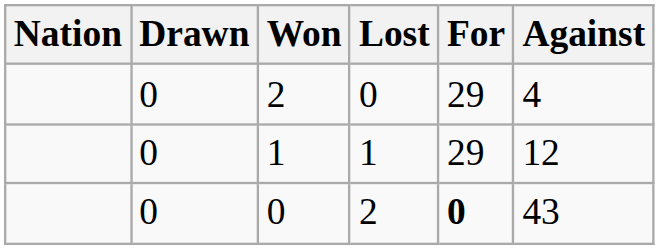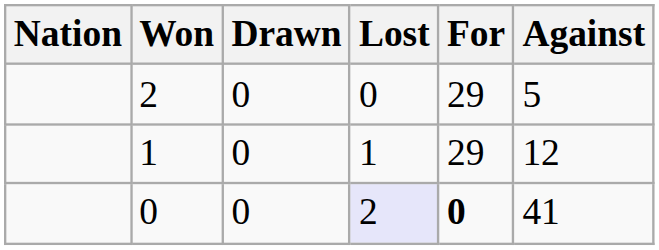columns swapped: (304, 34) <-> (194, 34)
(532, 93) 4 -> (532, 93) 5
(368, 212) no background -> (368, 212) lavender background
(541, 212) 43 -> (541, 212) 41
